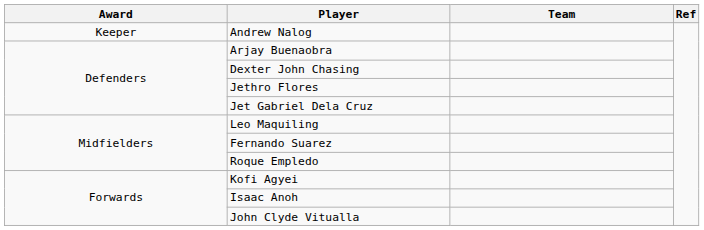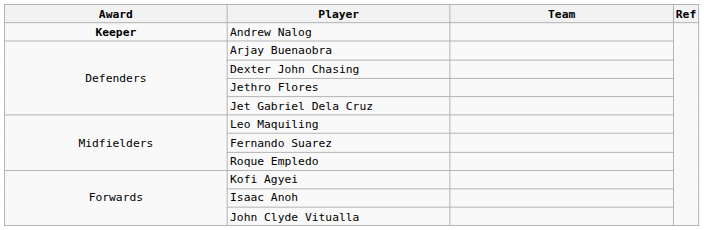(116, 32) normal -> (116, 32) bold
